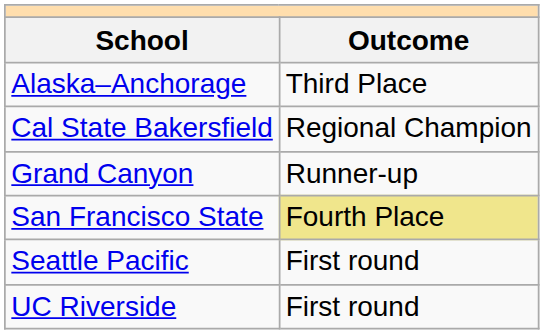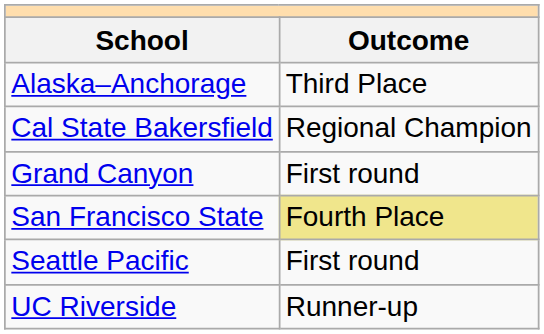(352, 172) Runner-up -> (353, 172) First round
(353, 306) First round -> (352, 306) Runner-up
